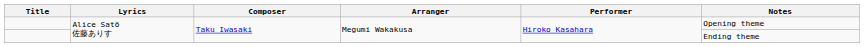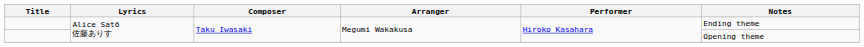(734, 23) Opening theme -> (731, 23) Ending theme
(731, 36) Ending theme -> (734, 36) Opening theme
